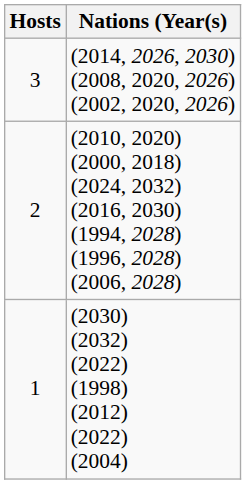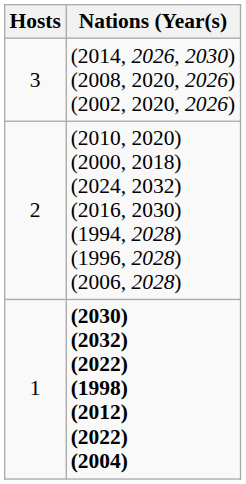(99, 388) normal -> (99, 388) bold
